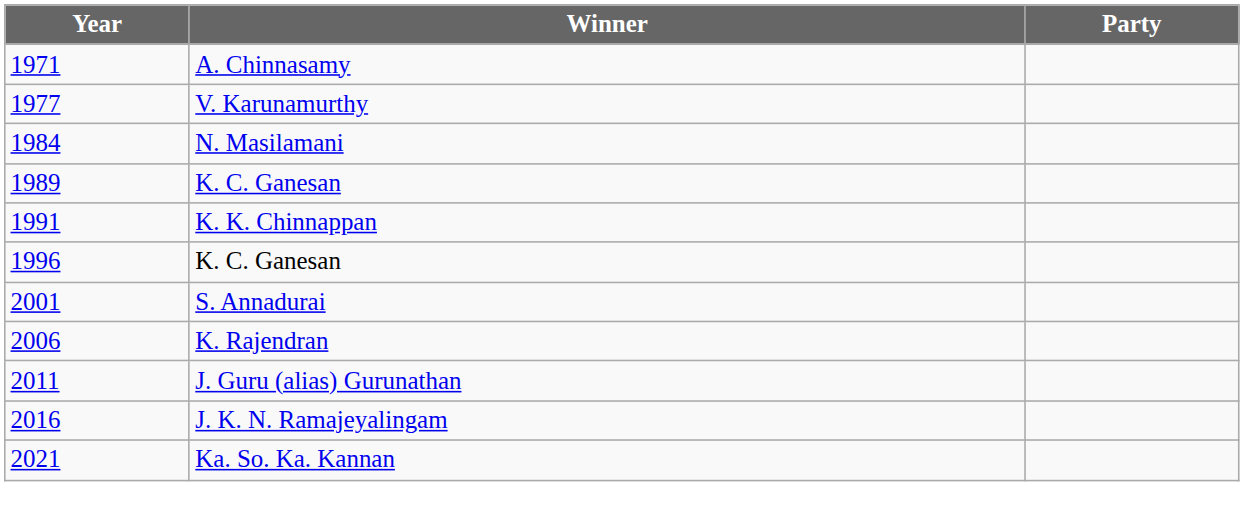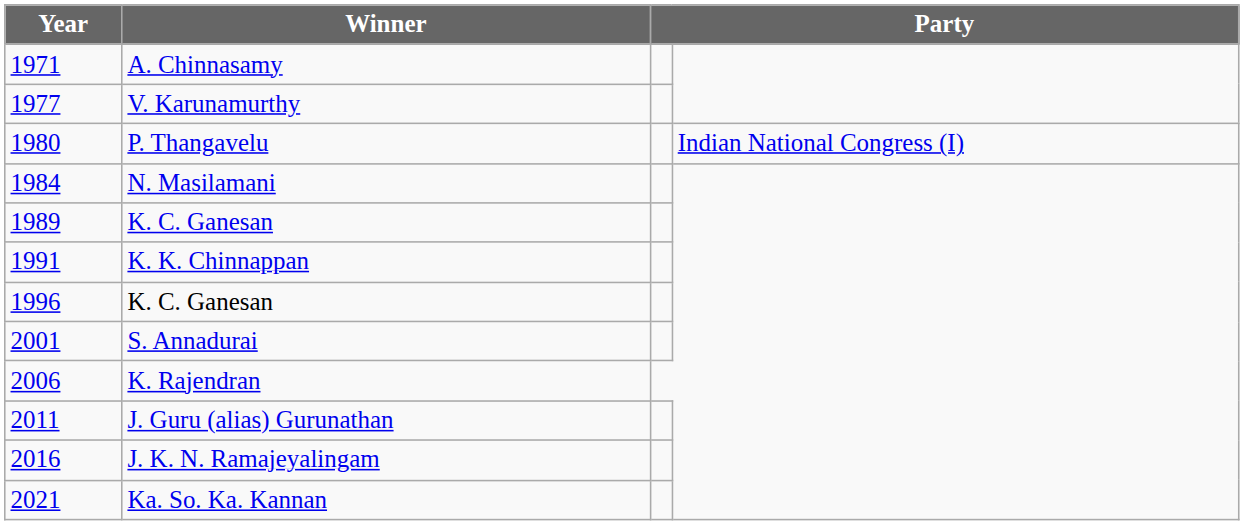+ row: (35, 143)
